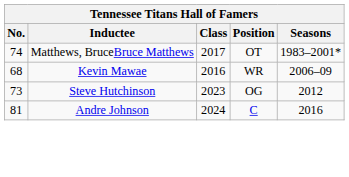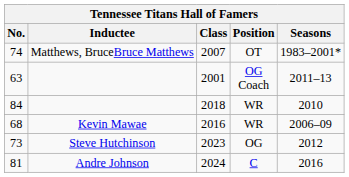(213, 52) 2017 -> (213, 52) 2007
+ row: (16, 78)
+ row: (16, 104)
